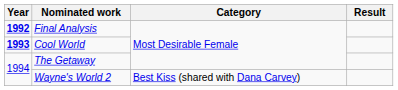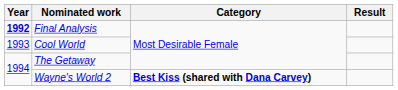(18, 45) bold -> (18, 45) normal
(217, 77) normal -> (222, 77) bold
